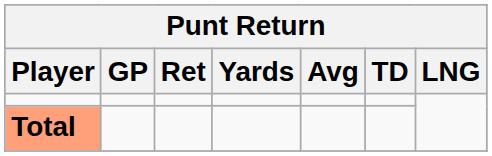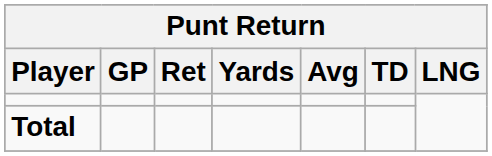(44, 127) lightsalmon background -> (44, 127) no background
